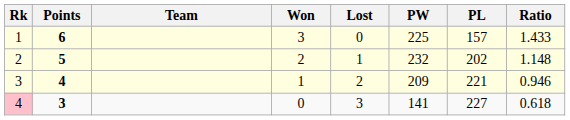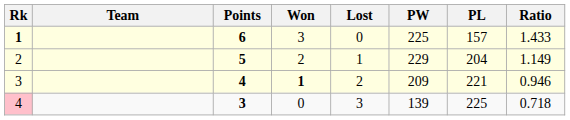columns swapped: (181, 15) <-> (62, 15)
(19, 37) normal -> (19, 37) bold
(418, 59) 232 -> (418, 59) 229
(477, 59) 202 -> (477, 59) 204
(535, 59) 1.148 -> (535, 59) 1.149
(301, 81) normal -> (301, 81) bold
(418, 103) 141 -> (418, 103) 139
(477, 103) 227 -> (477, 103) 225
(535, 103) 0.618 -> (535, 103) 0.718
